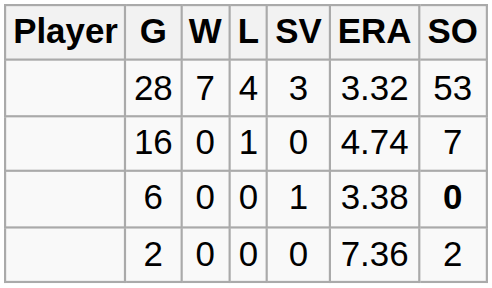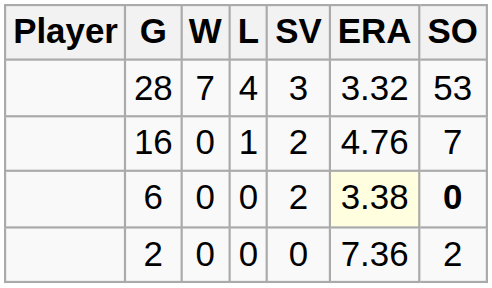(299, 142) 0 -> (299, 142) 2
(375, 142) 4.74 -> (375, 142) 4.76
(299, 198) 1 -> (299, 198) 2
(375, 198) no background -> (375, 198) lightyellow background
